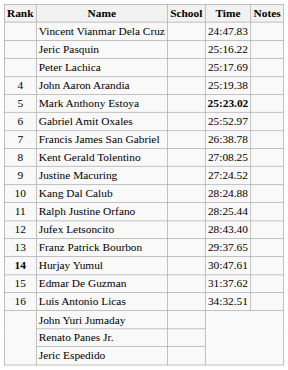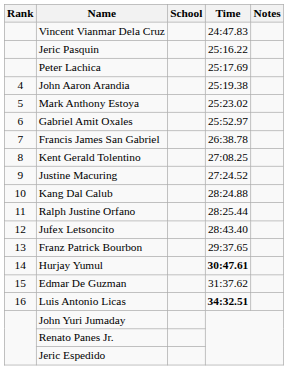(228, 103) bold -> (228, 103) normal
(20, 265) bold -> (20, 265) normal
(228, 265) normal -> (228, 265) bold
(228, 301) normal -> (228, 301) bold
